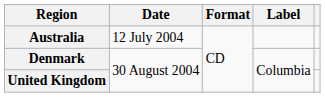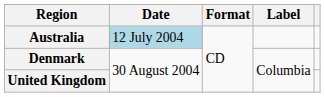(148, 37) no background -> (148, 37) lightblue background
